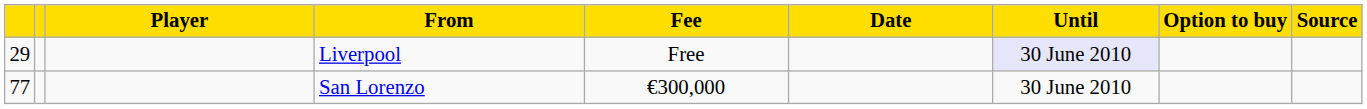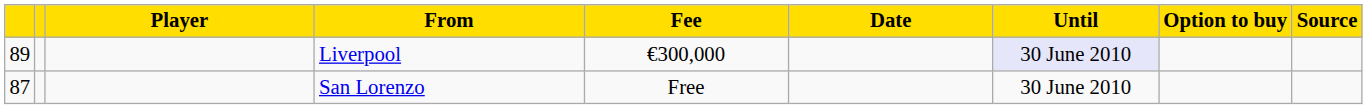(20, 53) 29 -> (20, 53) 89
(686, 53) Free -> (686, 53) €300,000
(20, 86) 77 -> (20, 86) 87
(686, 86) €300,000 -> (686, 86) Free
